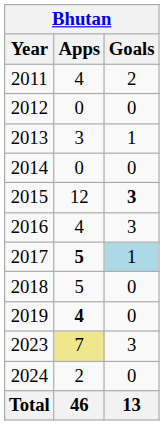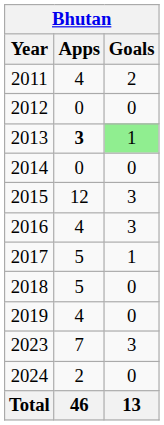(79, 138) normal -> (79, 138) bold
(132, 138) no background -> (132, 138) lightgreen background
(132, 197) bold -> (132, 197) normal
(79, 256) bold -> (79, 256) normal
(132, 256) lightblue background -> (132, 256) no background
(79, 316) bold -> (79, 316) normal
(79, 345) khaki background -> (79, 345) no background
